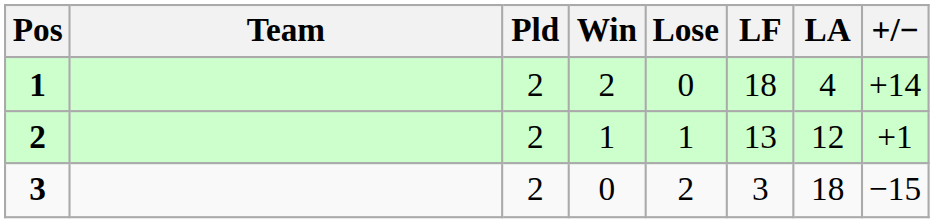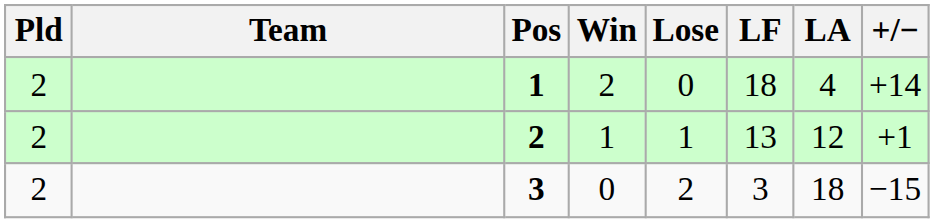columns swapped: (38, 30) <-> (535, 30)
